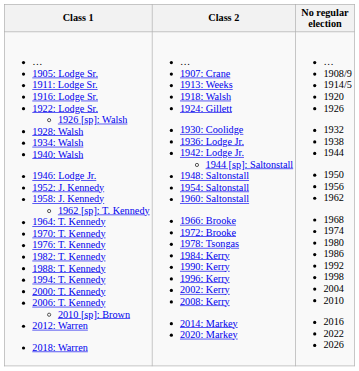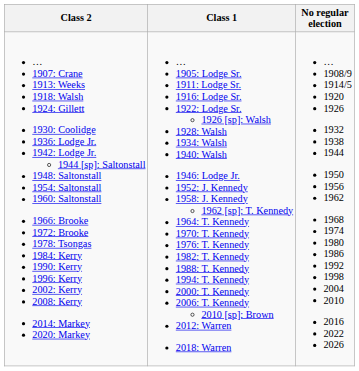columns swapped: (78, 18) <-> (224, 18)
